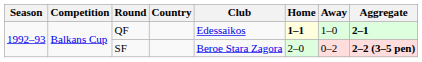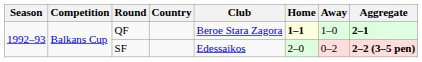(221, 30) Edessaikos -> (239, 30) Beroe Stara Zagora
(239, 48) Beroe Stara Zagora -> (221, 48) Edessaikos
